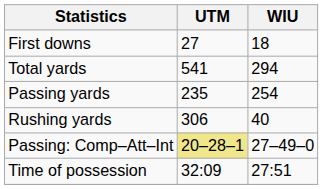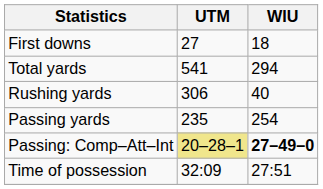rows swapped: (60, 119) <-> (59, 94)
(283, 145) normal -> (283, 145) bold
